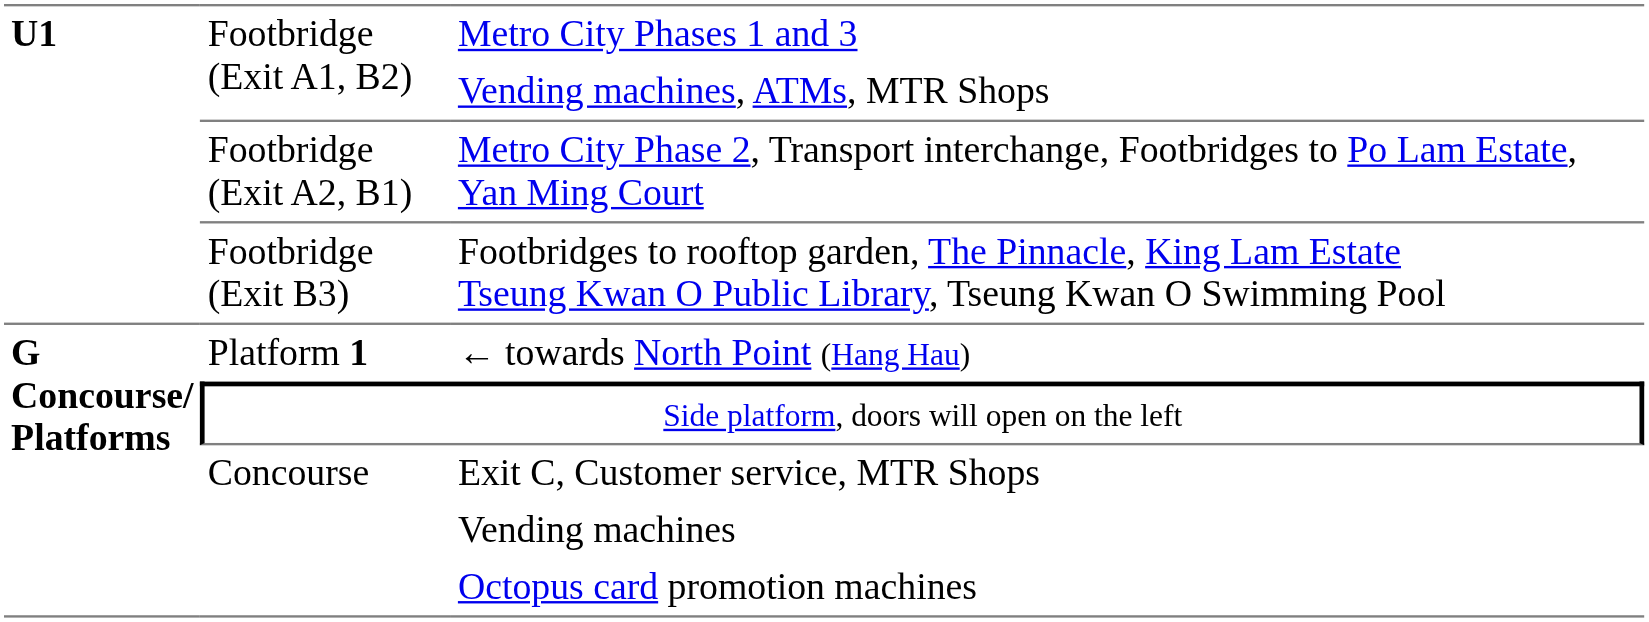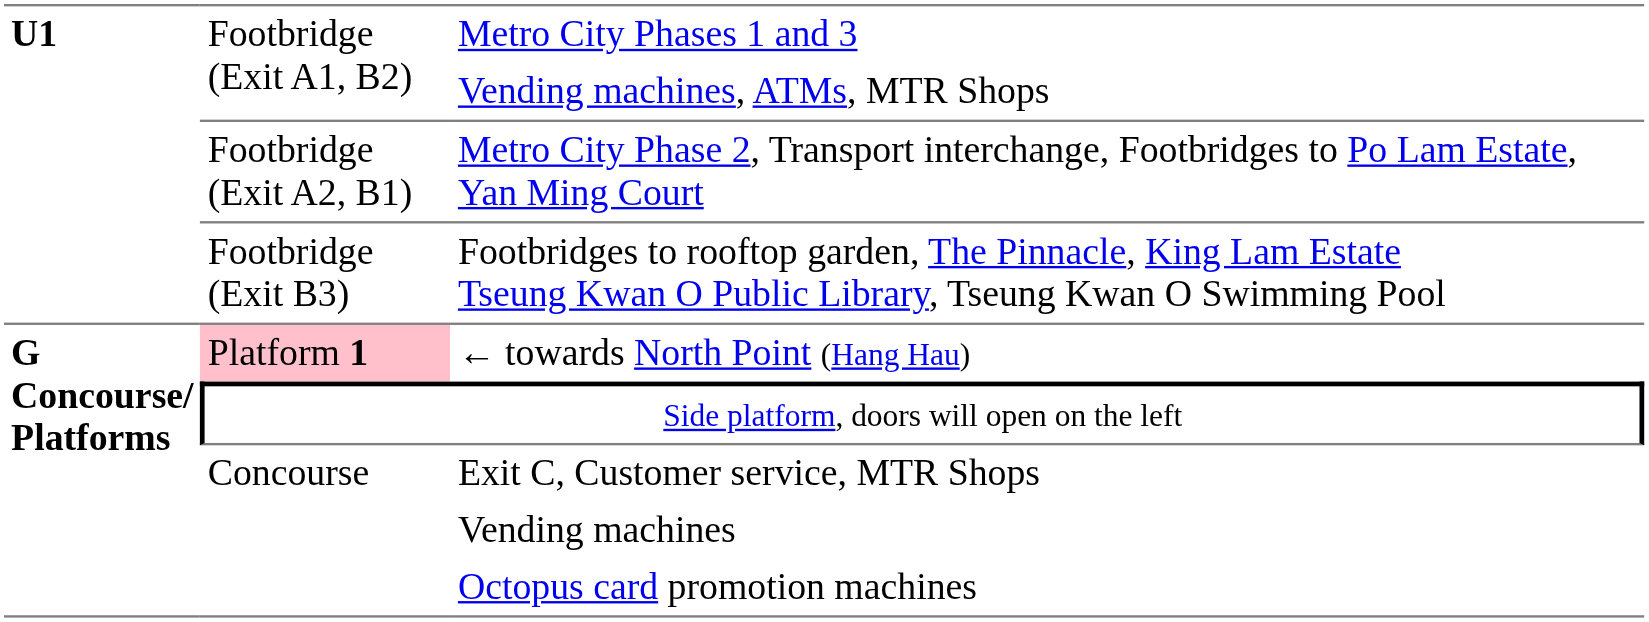(288, 352) no background -> (288, 352) pink background
